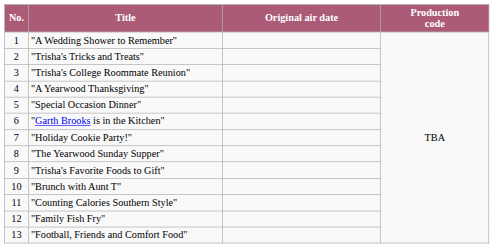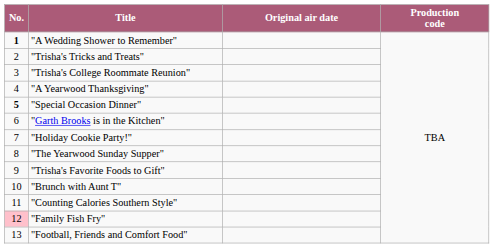(16, 40) normal -> (16, 40) bold
(16, 105) normal -> (16, 105) bold
(16, 219) no background -> (16, 219) pink background
